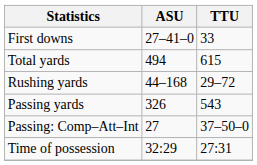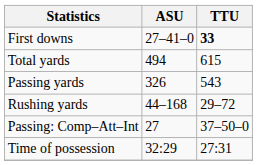(207, 38) normal -> (207, 38) bold
rows swapped: (48, 82) <-> (46, 104)
